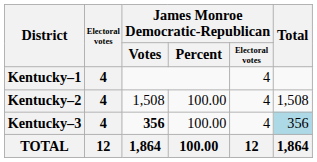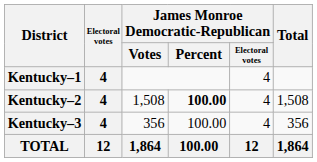(207, 100) normal -> (207, 100) bold
(154, 123) bold -> (154, 123) normal
(298, 123) lightblue background -> (298, 123) no background
